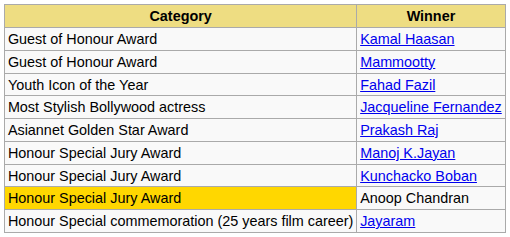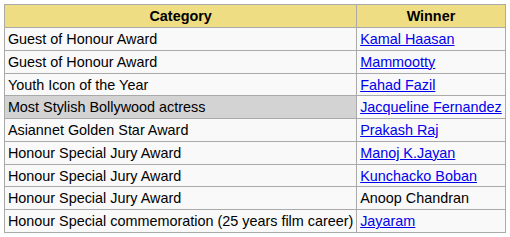(107, 107) no background -> (107, 107) lightgrey background
(95, 198) gold background -> (95, 198) no background
